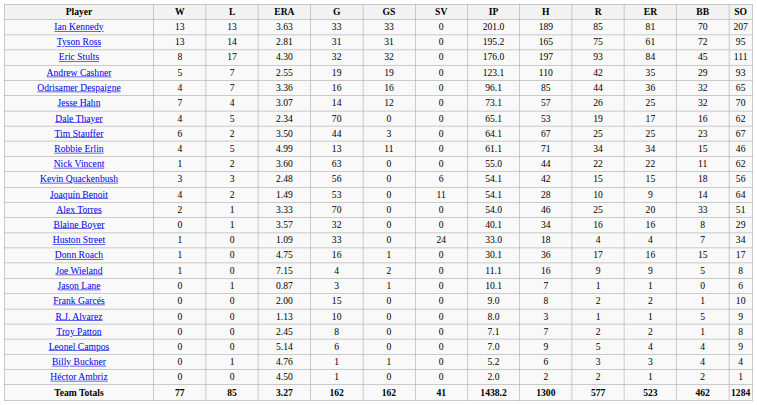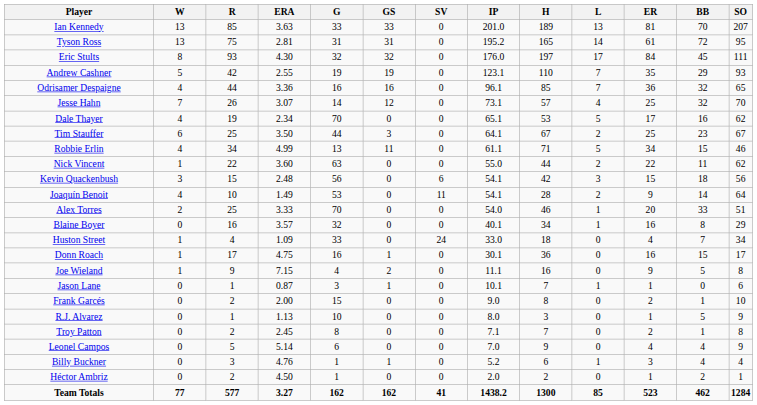columns swapped: (232, 12) <-> (598, 12)
